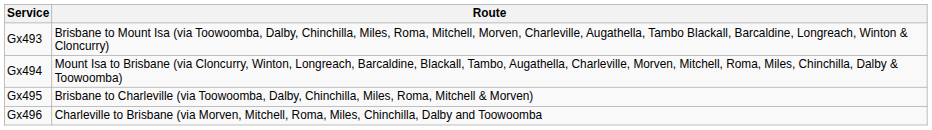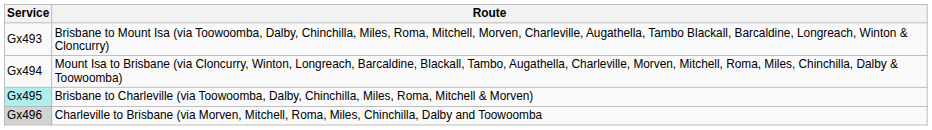(25, 96) no background -> (25, 96) paleturquoise background
(25, 115) no background -> (25, 115) lightgrey background
